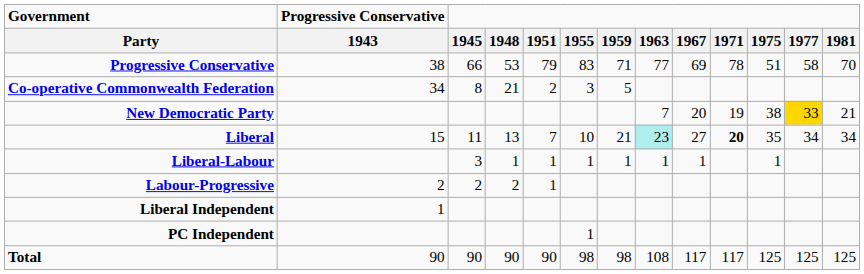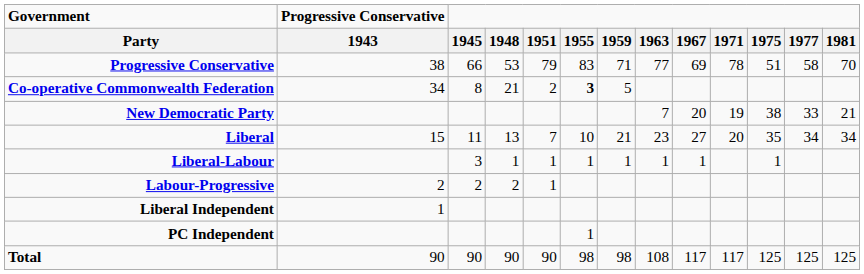(590, 88) normal -> (590, 88) bold
(811, 112) gold background -> (811, 112) no background
(661, 137) paleturquoise background -> (661, 137) no background
(736, 137) bold -> (736, 137) normal
